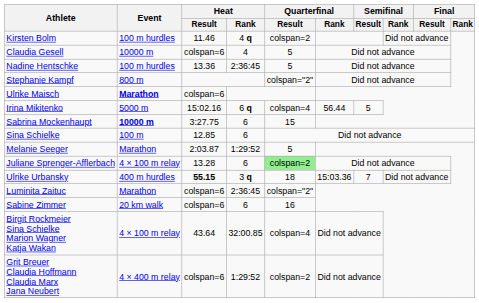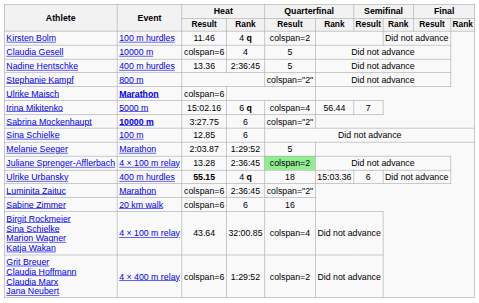(147, 66) 100 m hurdles -> (147, 66) 400 m hurdles
(368, 108) 5 -> (368, 108) 7
(290, 122) 15 -> (290, 122) colspan="2"
(245, 164) 6 -> (245, 164) 2:36:45
(245, 177) 3 q -> (245, 177) 4 q
(368, 177) 7 -> (368, 177) 6
